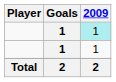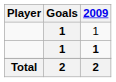(96, 31) paleturquoise background -> (96, 31) no background
(96, 49) normal -> (96, 49) bold
